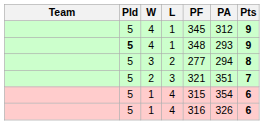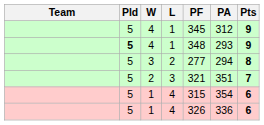(197, 111) 316 -> (197, 111) 326
(224, 111) 326 -> (224, 111) 336
